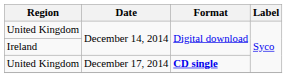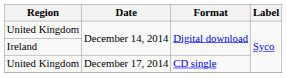(195, 64) bold -> (195, 64) normal
